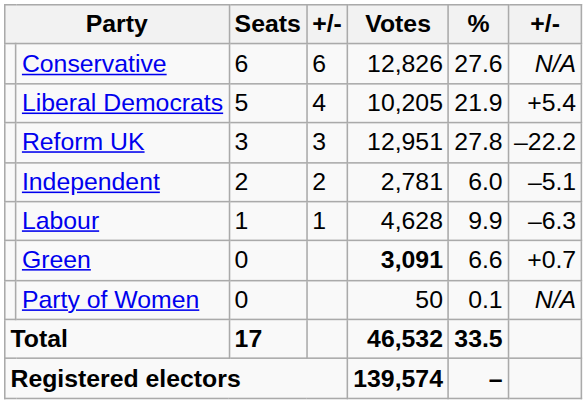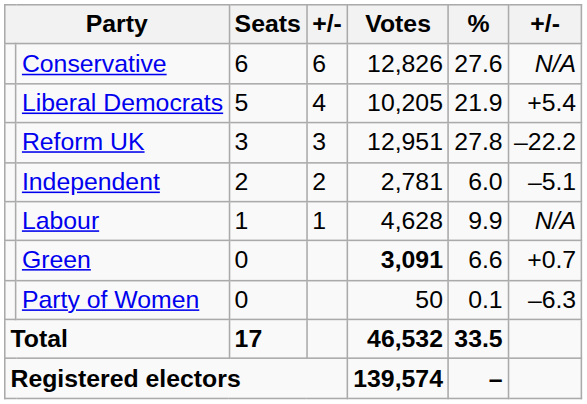(552, 220) –6.3 -> (555, 220) N/A
(555, 299) N/A -> (552, 299) –6.3
